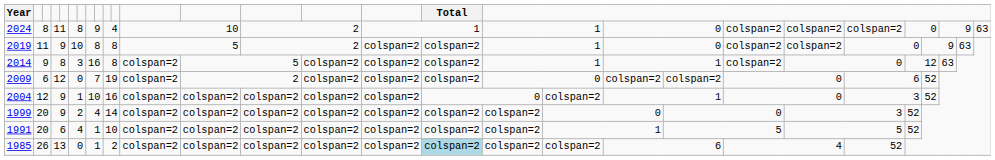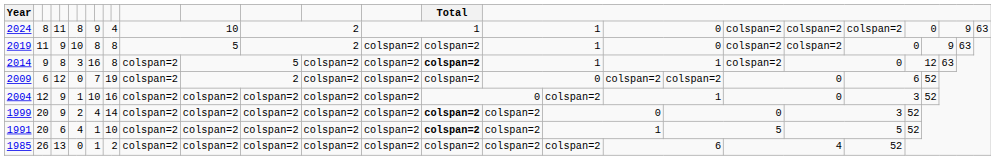(452, 63) normal -> (452, 63) bold
(452, 113) normal -> (452, 113) bold
(452, 130) normal -> (452, 130) bold
(452, 147) lightblue background -> (452, 147) no background
